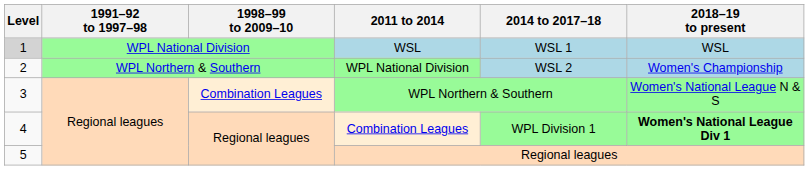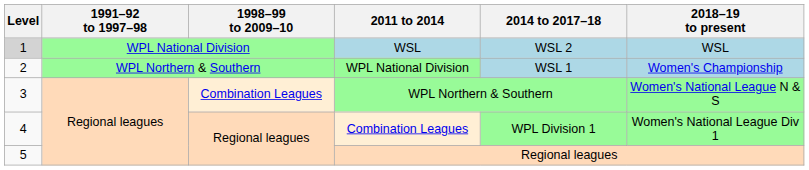(554, 48) WSL 1 -> (554, 48) WSL 2
(554, 68) WSL 2 -> (554, 68) WSL 1
(715, 128) bold -> (715, 128) normal
